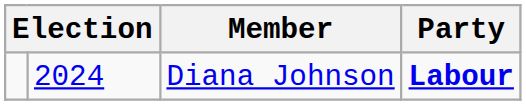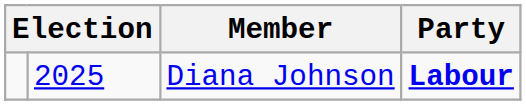(69, 77) 2024 -> (69, 77) 2025
